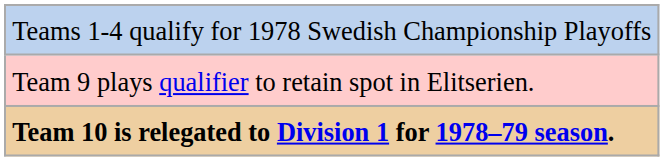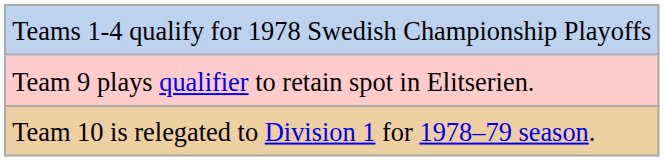(313, 130) bold -> (304, 132) normal
